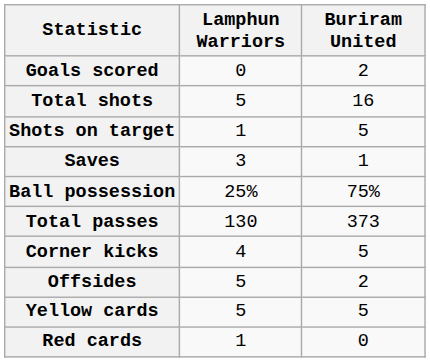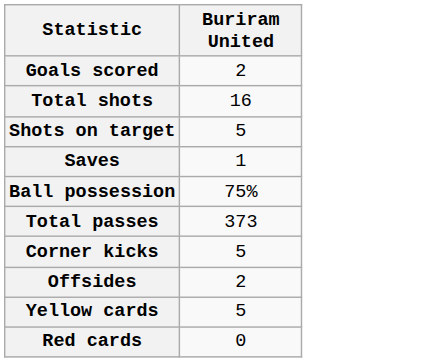- column: (241, 30)
